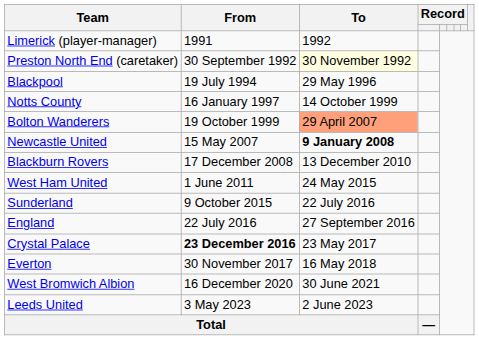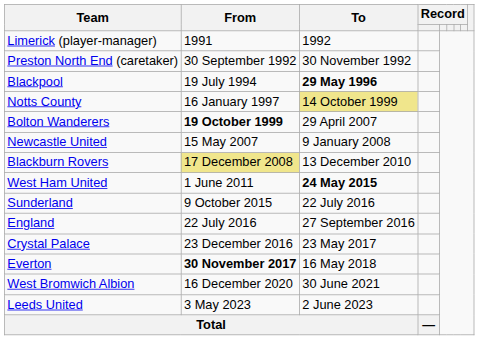(357, 61) lightyellow background -> (357, 61) no background
(339, 81) normal -> (340, 81) bold
(350, 101) no background -> (350, 101) khaki background
(232, 122) normal -> (233, 122) bold
(340, 122) lightsalmon background -> (340, 122) no background
(348, 142) bold -> (346, 142) normal
(238, 162) no background -> (238, 162) khaki background
(339, 182) normal -> (340, 182) bold
(240, 243) bold -> (238, 243) normal
(238, 264) normal -> (240, 264) bold
